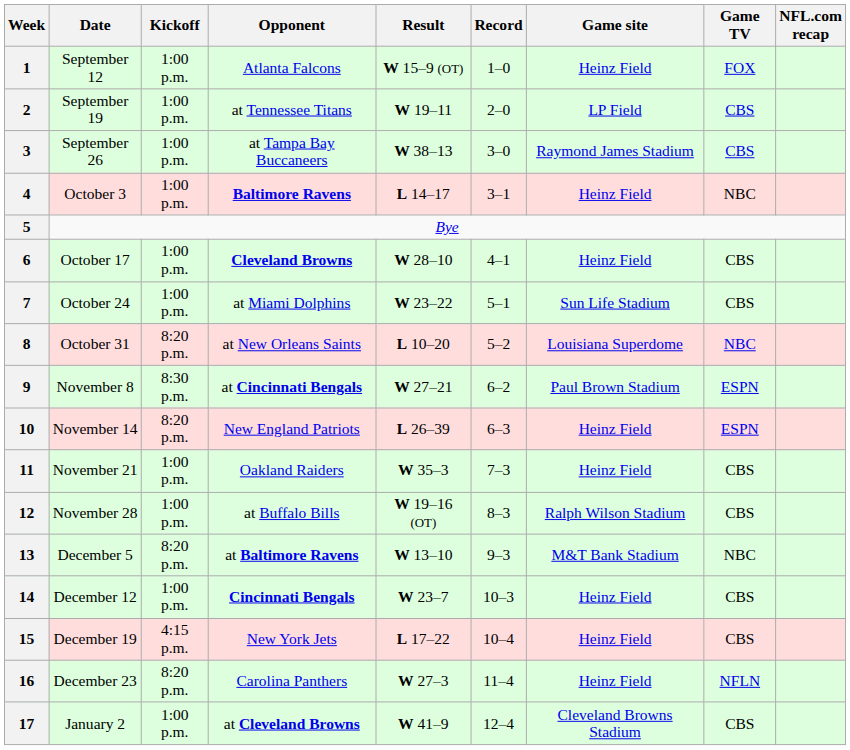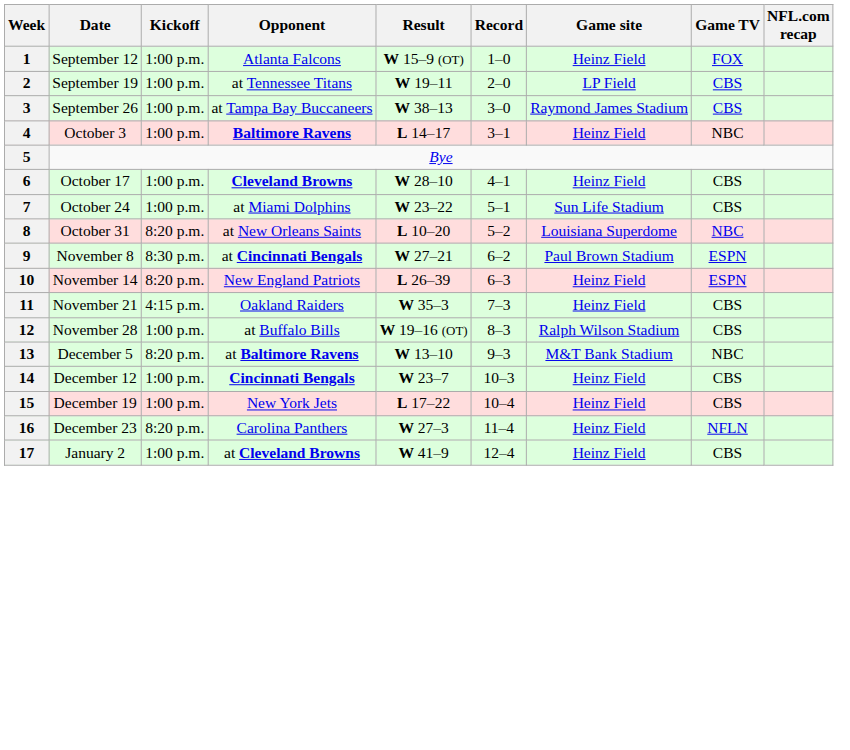(175, 470) 1:00 p.m. -> (175, 305) 4:15 p.m.
(175, 639) 4:15 p.m. -> (175, 403) 1:00 p.m.
(615, 723) Cleveland Browns Stadium -> (609, 452) Heinz Field
